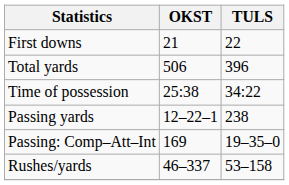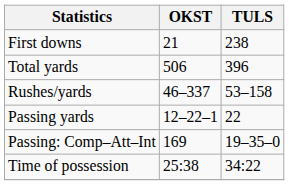(233, 42) 22 -> (237, 42) 238
rows swapped: (50, 166) <-> (68, 92)
(237, 117) 238 -> (233, 117) 22
